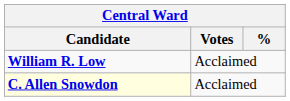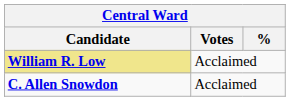(57, 61) no background -> (57, 61) khaki background
(63, 84) lightyellow background -> (63, 84) no background
